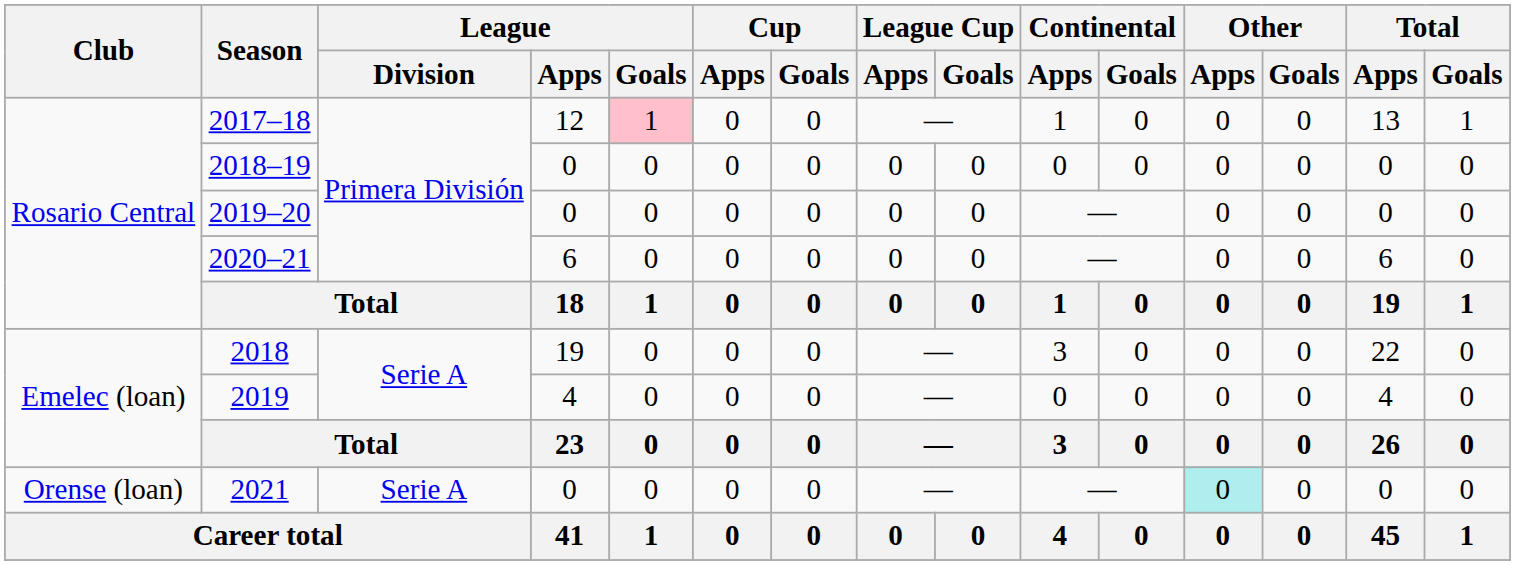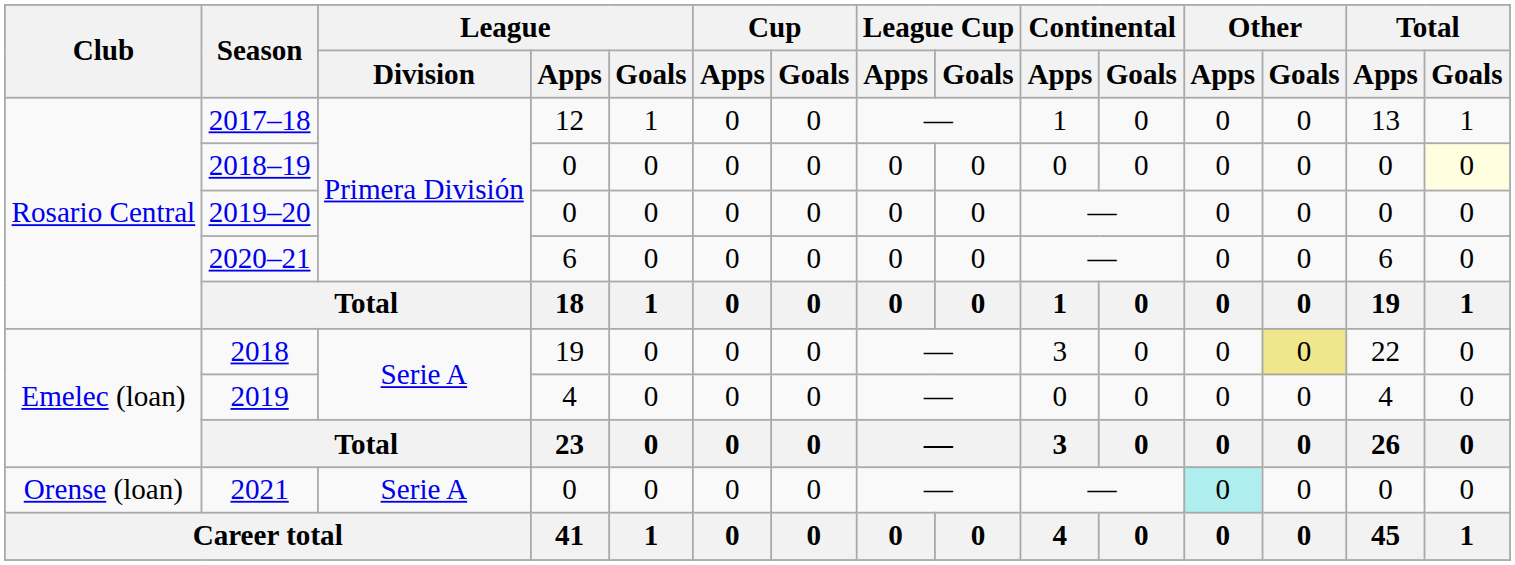(651, 119) pink background -> (651, 119) no background
(1467, 166) no background -> (1467, 166) lightyellow background
(1304, 350) no background -> (1304, 350) khaki background
